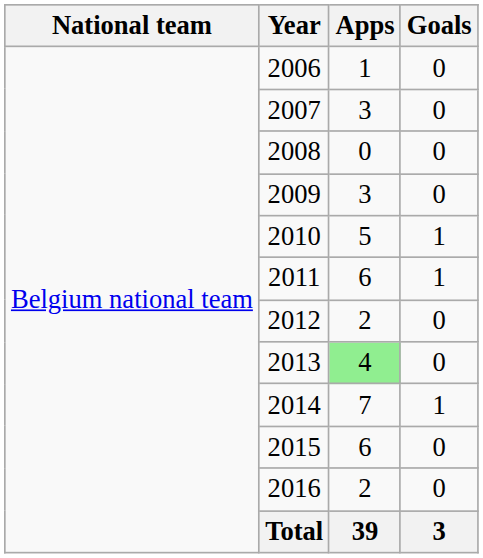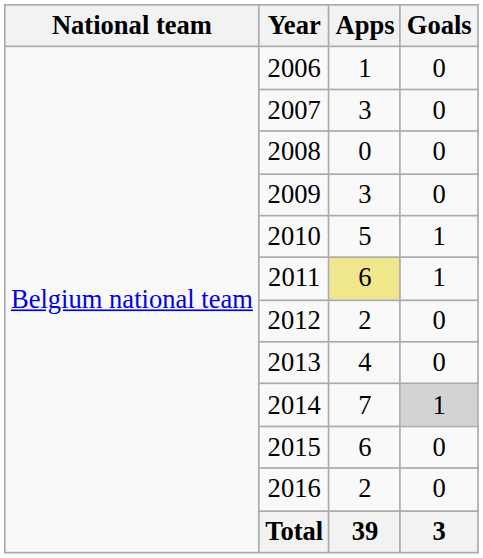(365, 278) no background -> (365, 278) khaki background
(365, 362) lightgreen background -> (365, 362) no background
(439, 404) no background -> (439, 404) lightgrey background
